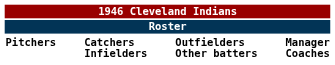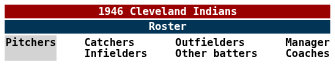(31, 42) no background -> (31, 42) lightgrey background
